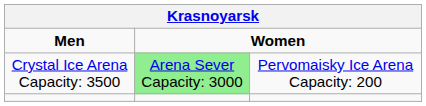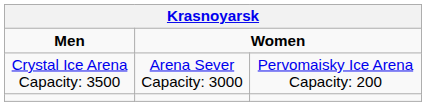(192, 73) lightgreen background -> (192, 73) no background
